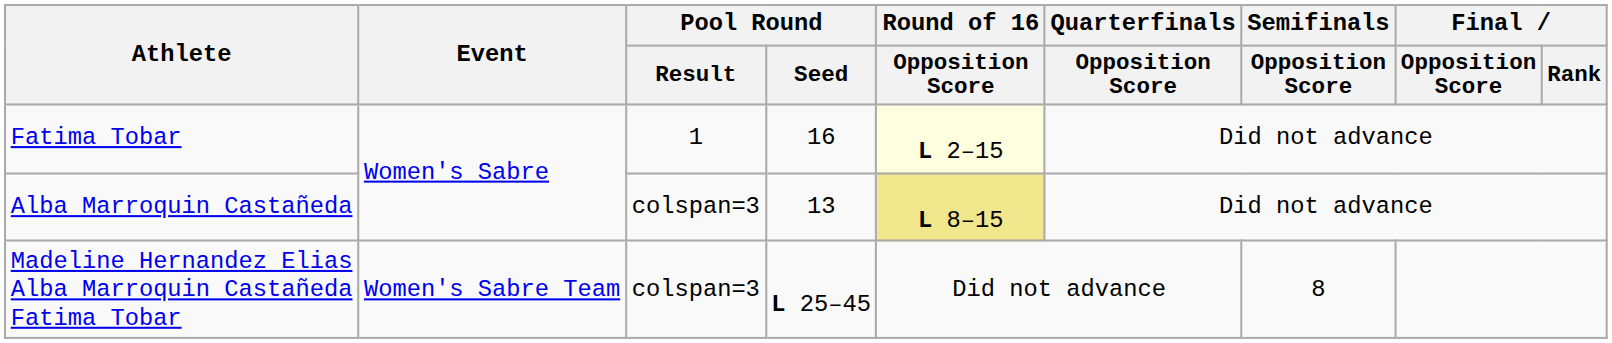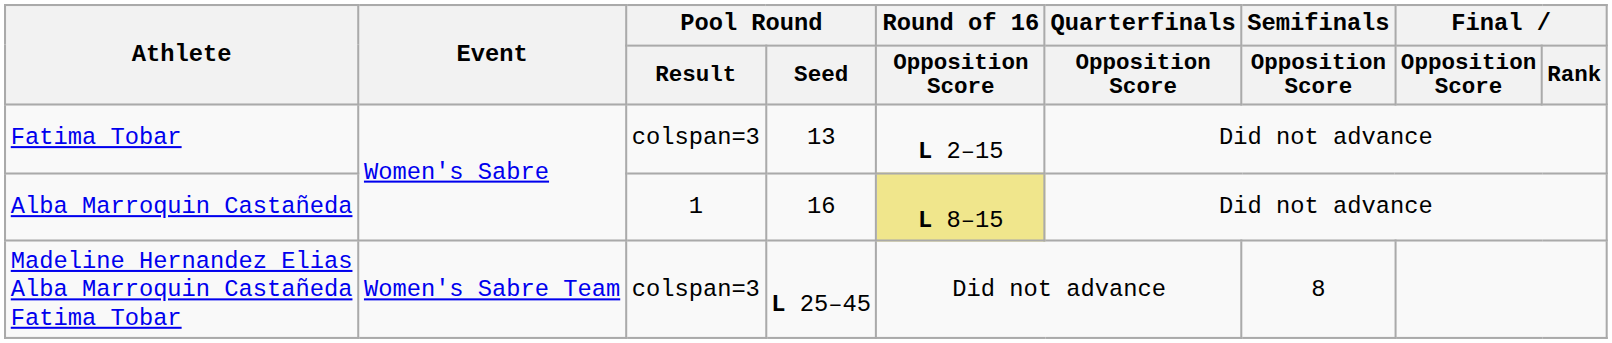(696, 139) 1 -> (696, 139) colspan=3
(821, 139) 16 -> (821, 139) 13
(961, 153) lightyellow background -> (961, 153) no background
(696, 207) colspan=3 -> (696, 207) 1
(821, 207) 13 -> (821, 207) 16
